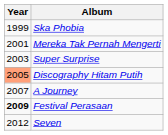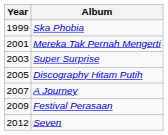(18, 75) lightsalmon background -> (18, 75) no background
(18, 106) bold -> (18, 106) normal
